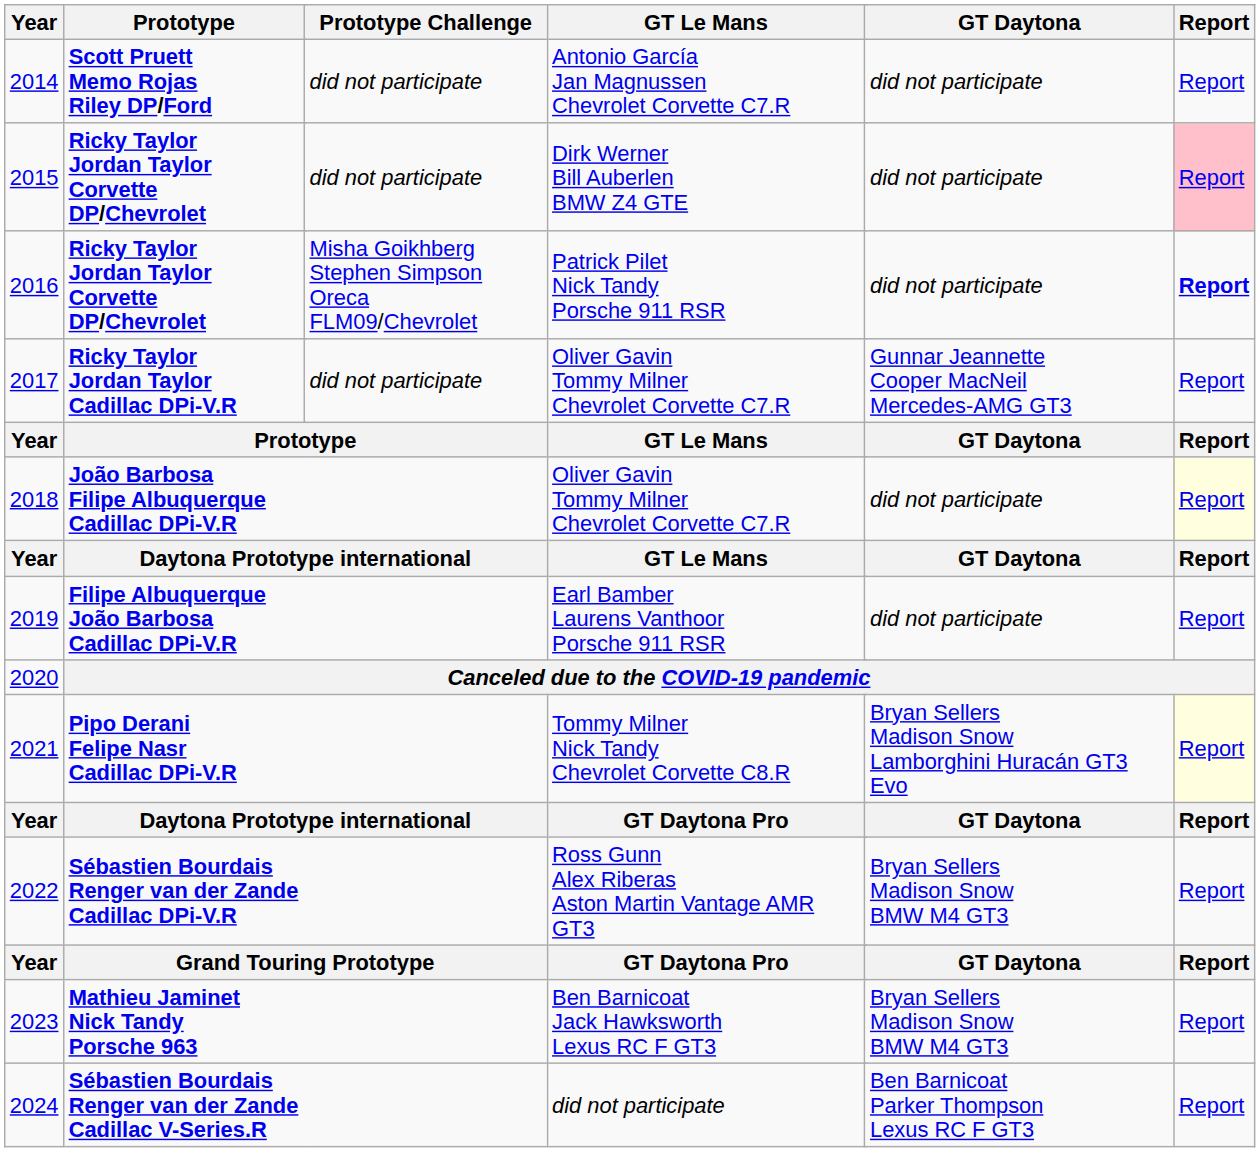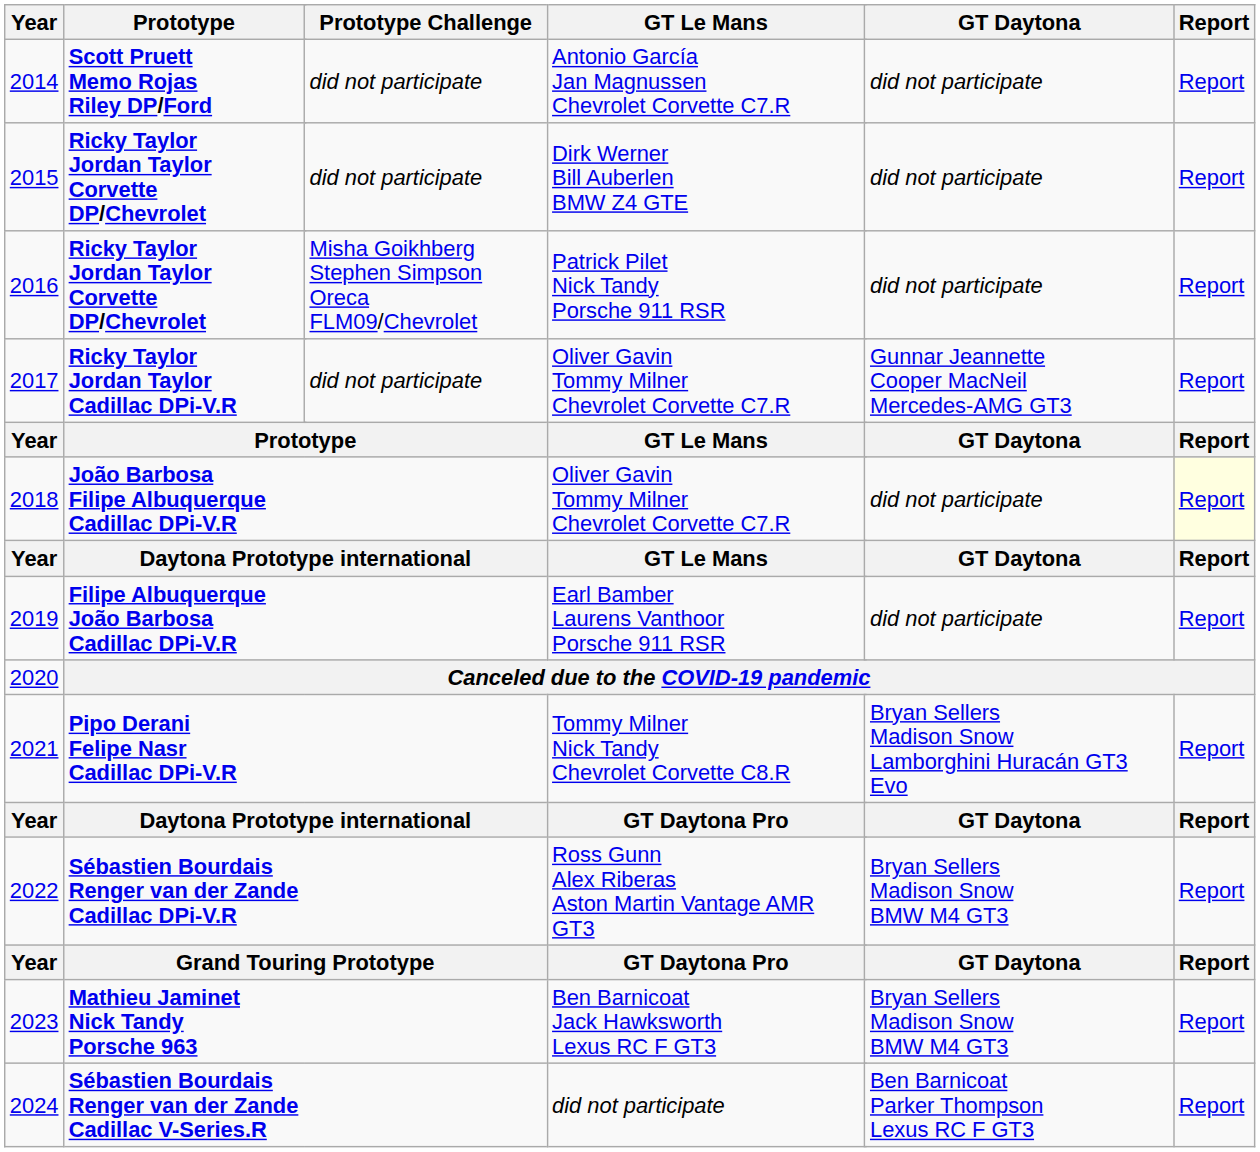(1212, 177) pink background -> (1212, 177) no background
(1214, 285) bold -> (1212, 285) normal
(1212, 748) lightyellow background -> (1212, 748) no background
